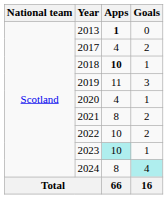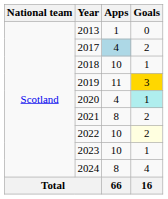(116, 30) bold -> (116, 30) normal
(116, 47) no background -> (116, 47) lightblue background
(116, 64) bold -> (116, 64) normal
(147, 82) no background -> (147, 82) gold background
(147, 99) no background -> (147, 99) paleturquoise background
(147, 133) no background -> (147, 133) lightyellow background
(116, 151) paleturquoise background -> (116, 151) no background
(147, 168) paleturquoise background -> (147, 168) no background
